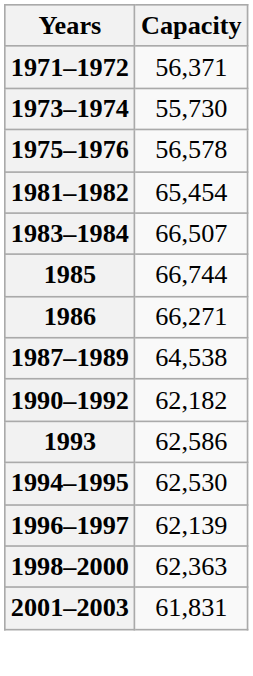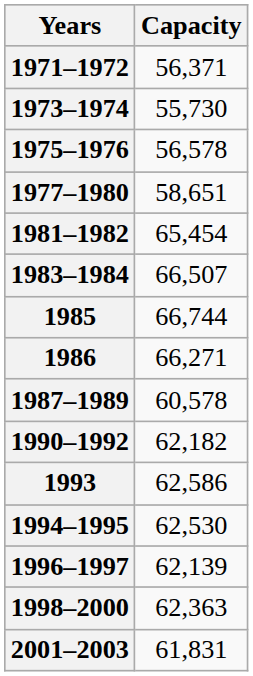+ row: (70, 191)
(191, 358) 64,538 -> (191, 399) 60,578
